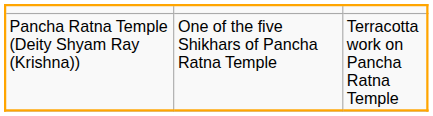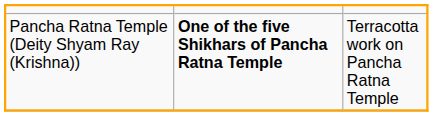(248, 44) normal -> (253, 44) bold
